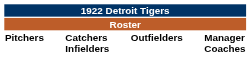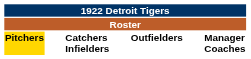(24, 38) no background -> (24, 38) gold background
